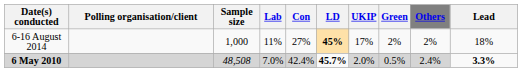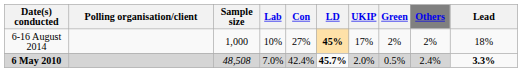(273, 41) 11% -> (273, 41) 10%
